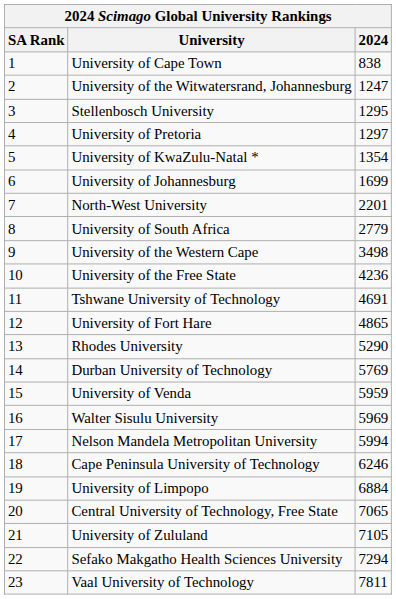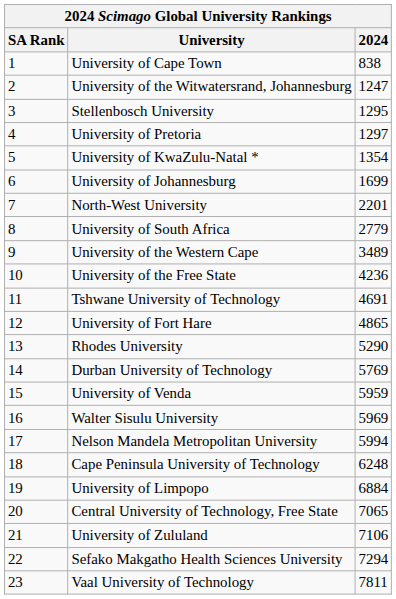(373, 252) 3498 -> (373, 252) 3489
(373, 464) 6246 -> (373, 464) 6248
(373, 535) 7105 -> (373, 535) 7106
